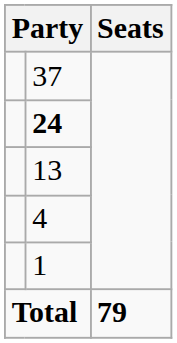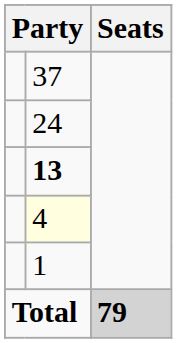(47, 123) bold -> (47, 123) normal
(47, 170) normal -> (47, 170) bold
(40, 218) no background -> (40, 218) lightyellow background
(112, 312) no background -> (112, 312) lightgrey background
